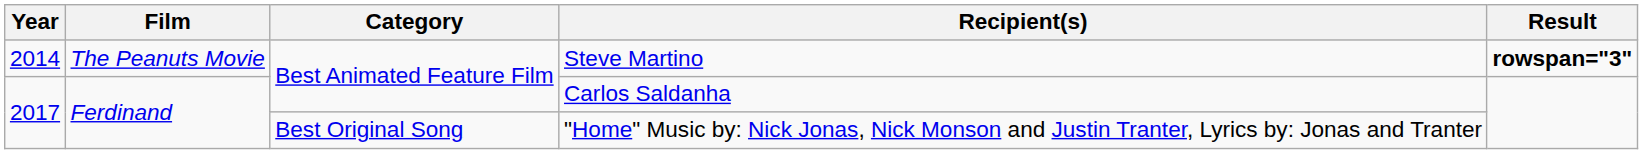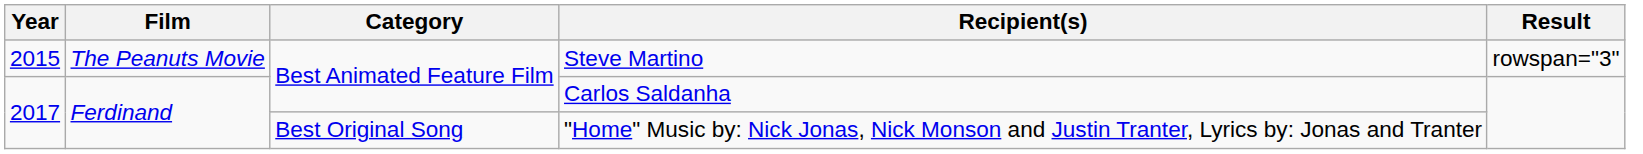(35, 58) 2014 -> (35, 58) 2015
(1562, 58) bold -> (1556, 58) normal
